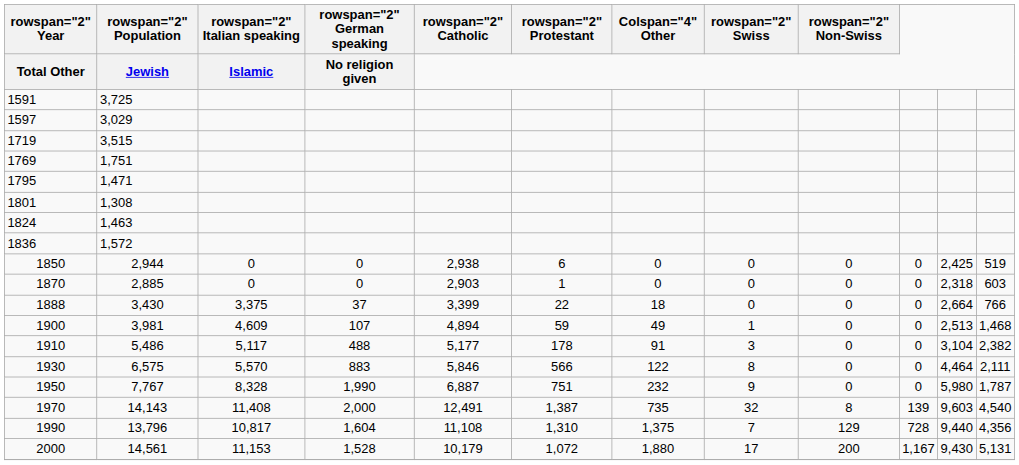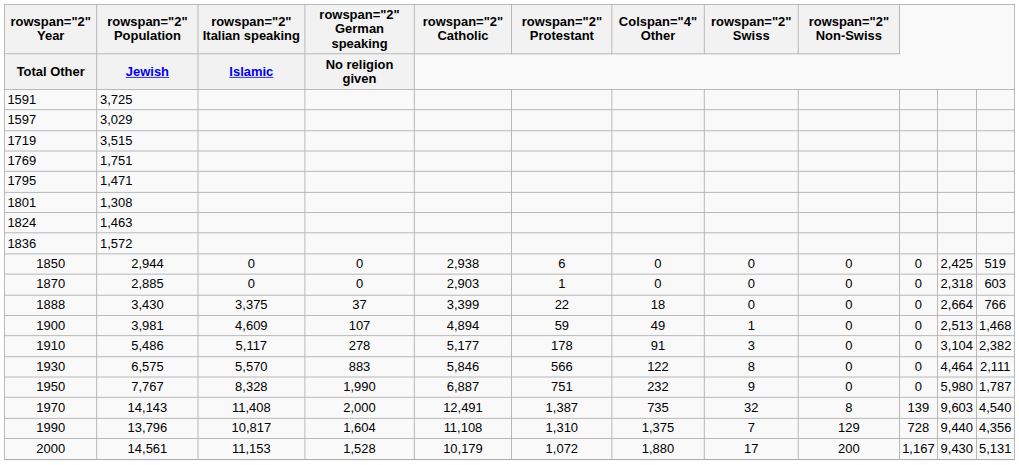(360, 346) 488 -> (360, 346) 278
